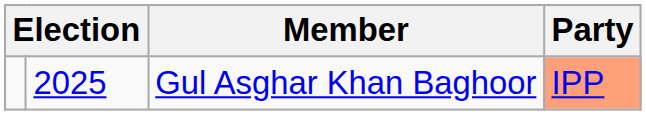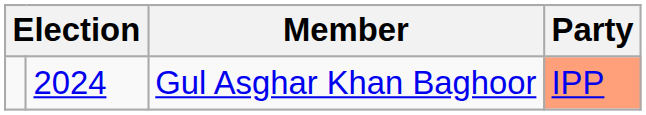(70, 82) 2025 -> (70, 82) 2024
